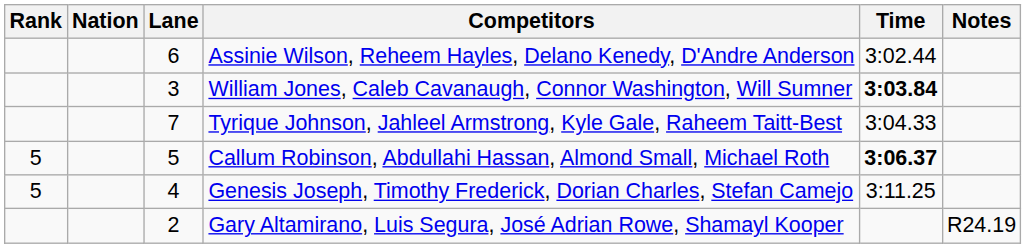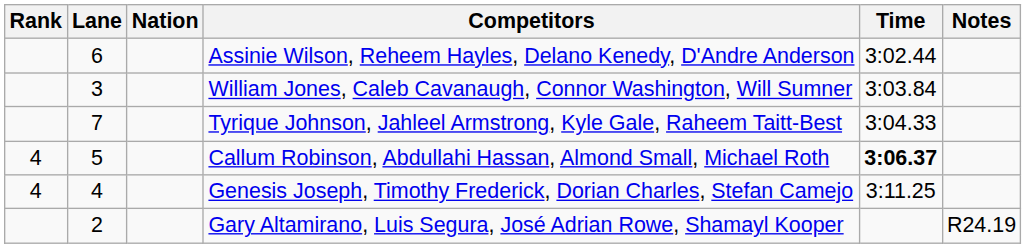columns swapped: (174, 21) <-> (105, 21)
(901, 89) bold -> (901, 89) normal
(36, 157) 5 -> (36, 157) 4
(36, 191) 5 -> (36, 191) 4
